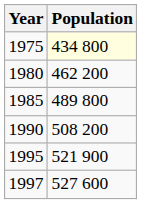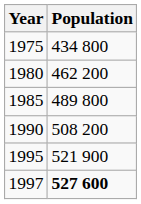(80, 45) lightyellow background -> (80, 45) no background
(80, 184) normal -> (80, 184) bold
